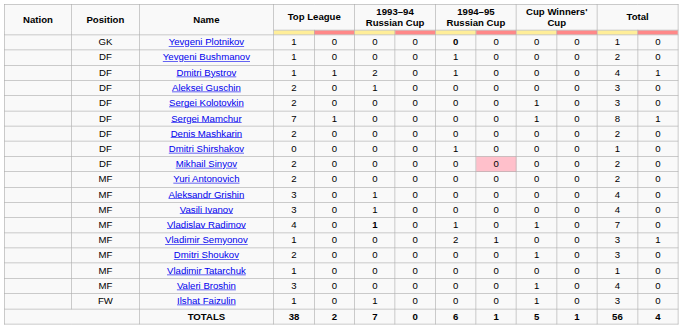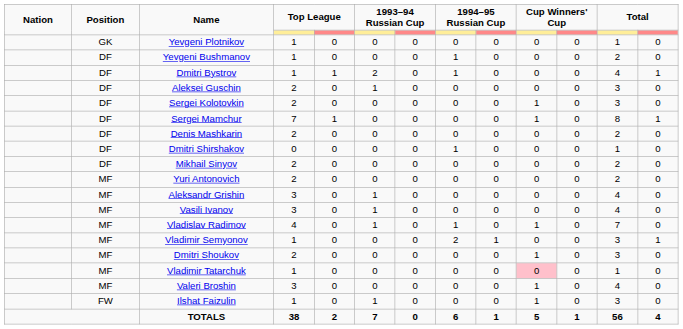(456, 42) bold -> (456, 42) normal
(496, 164) pink background -> (496, 164) no background
(375, 225) bold -> (375, 225) normal
(537, 270) no background -> (537, 270) pink background
